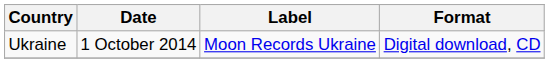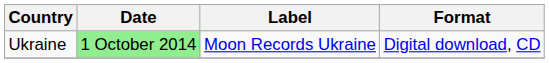(138, 44) no background -> (138, 44) lightgreen background
